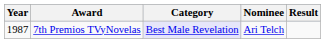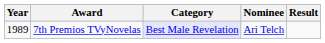(18, 30) 1987 -> (18, 30) 1989
